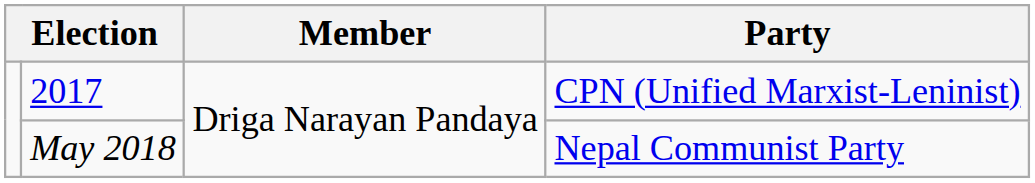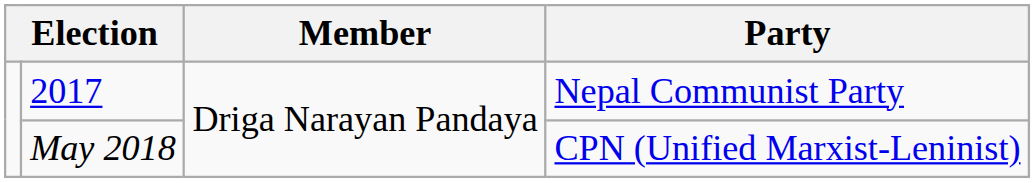(787, 90) CPN (Unified Marxist-Leninist) -> (729, 90) Nepal Communist Party
(729, 147) Nepal Communist Party -> (787, 147) CPN (Unified Marxist-Leninist)
